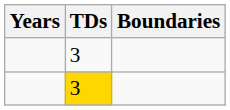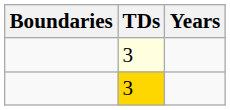columns swapped: (35, 21) <-> (169, 21)
(75, 54) no background -> (128, 54) lightyellow background
